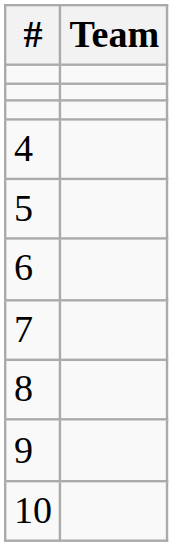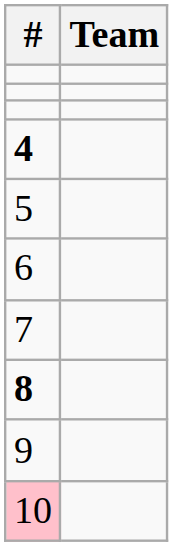(23, 147) normal -> (23, 147) bold
(23, 389) normal -> (23, 389) bold
(33, 510) no background -> (33, 510) pink background
